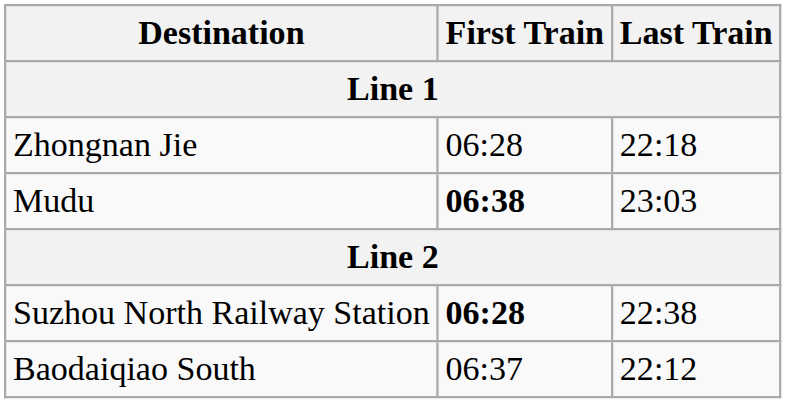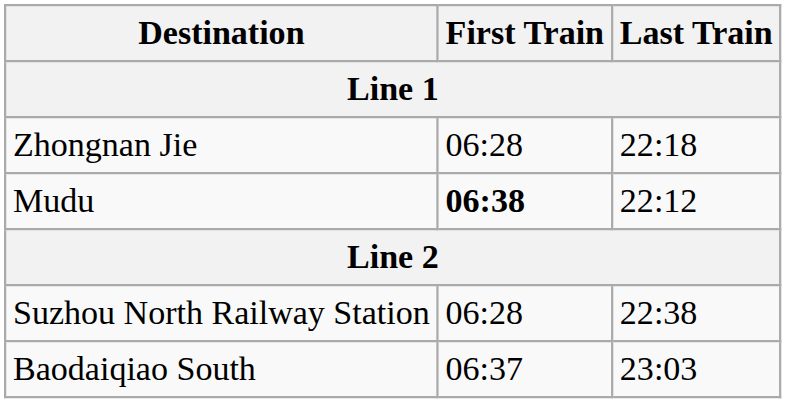(659, 201) 23:03 -> (659, 201) 22:12
(485, 313) bold -> (484, 313) normal
(659, 369) 22:12 -> (659, 369) 23:03
